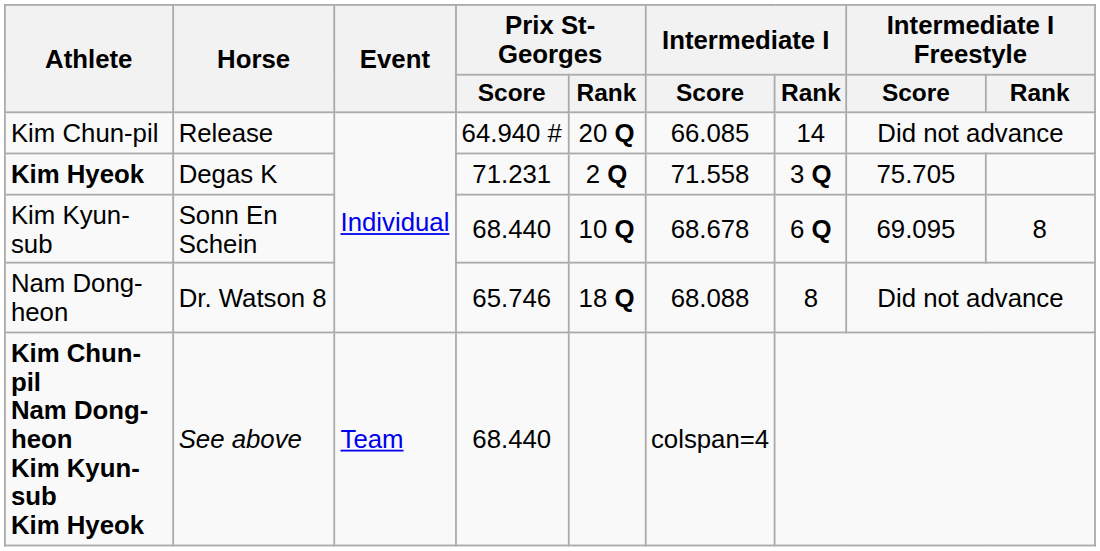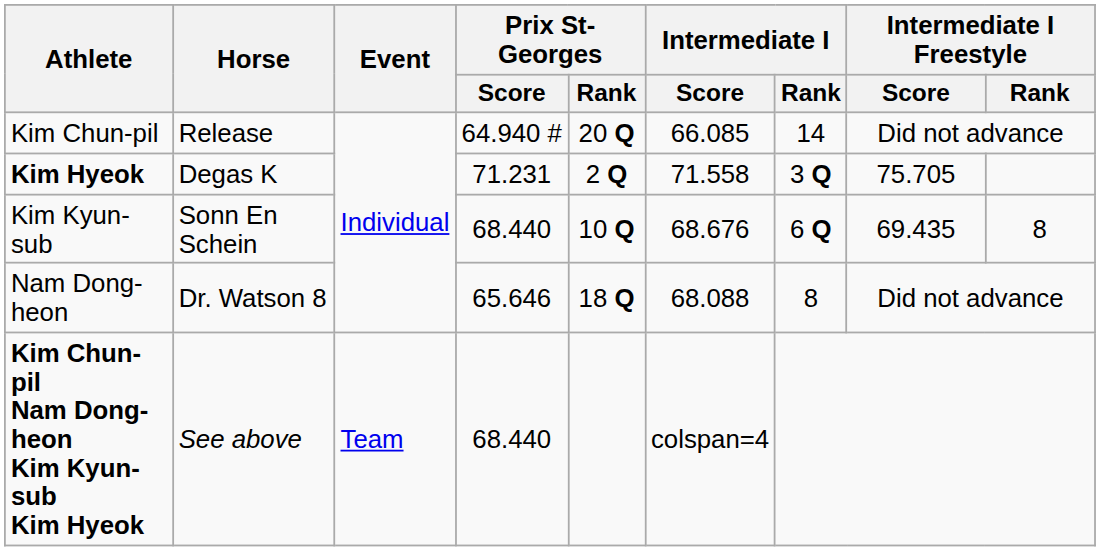(710, 229) 68.678 -> (710, 229) 68.676
(916, 229) 69.095 -> (916, 229) 69.435
(512, 299) 65.746 -> (512, 299) 65.646
